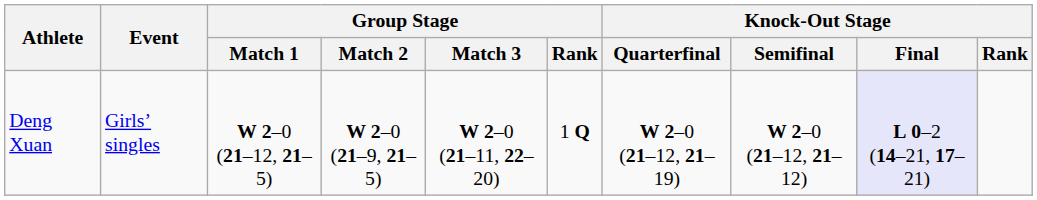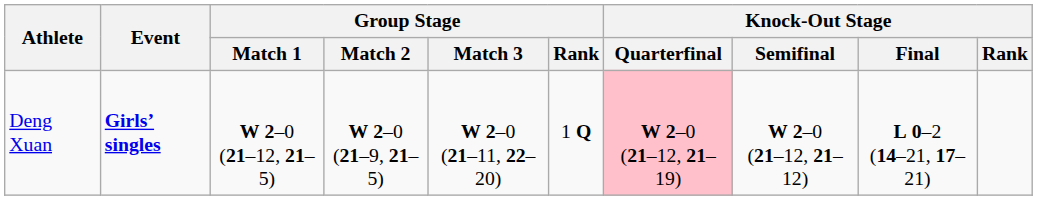(132, 132) normal -> (133, 132) bold
(667, 156) no background -> (668, 156) pink background
(917, 156) lavender background -> (917, 156) no background
